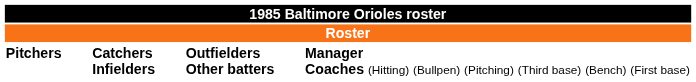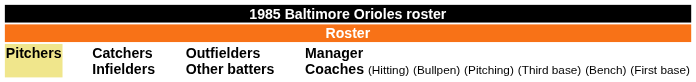(34, 53) no background -> (34, 53) khaki background
